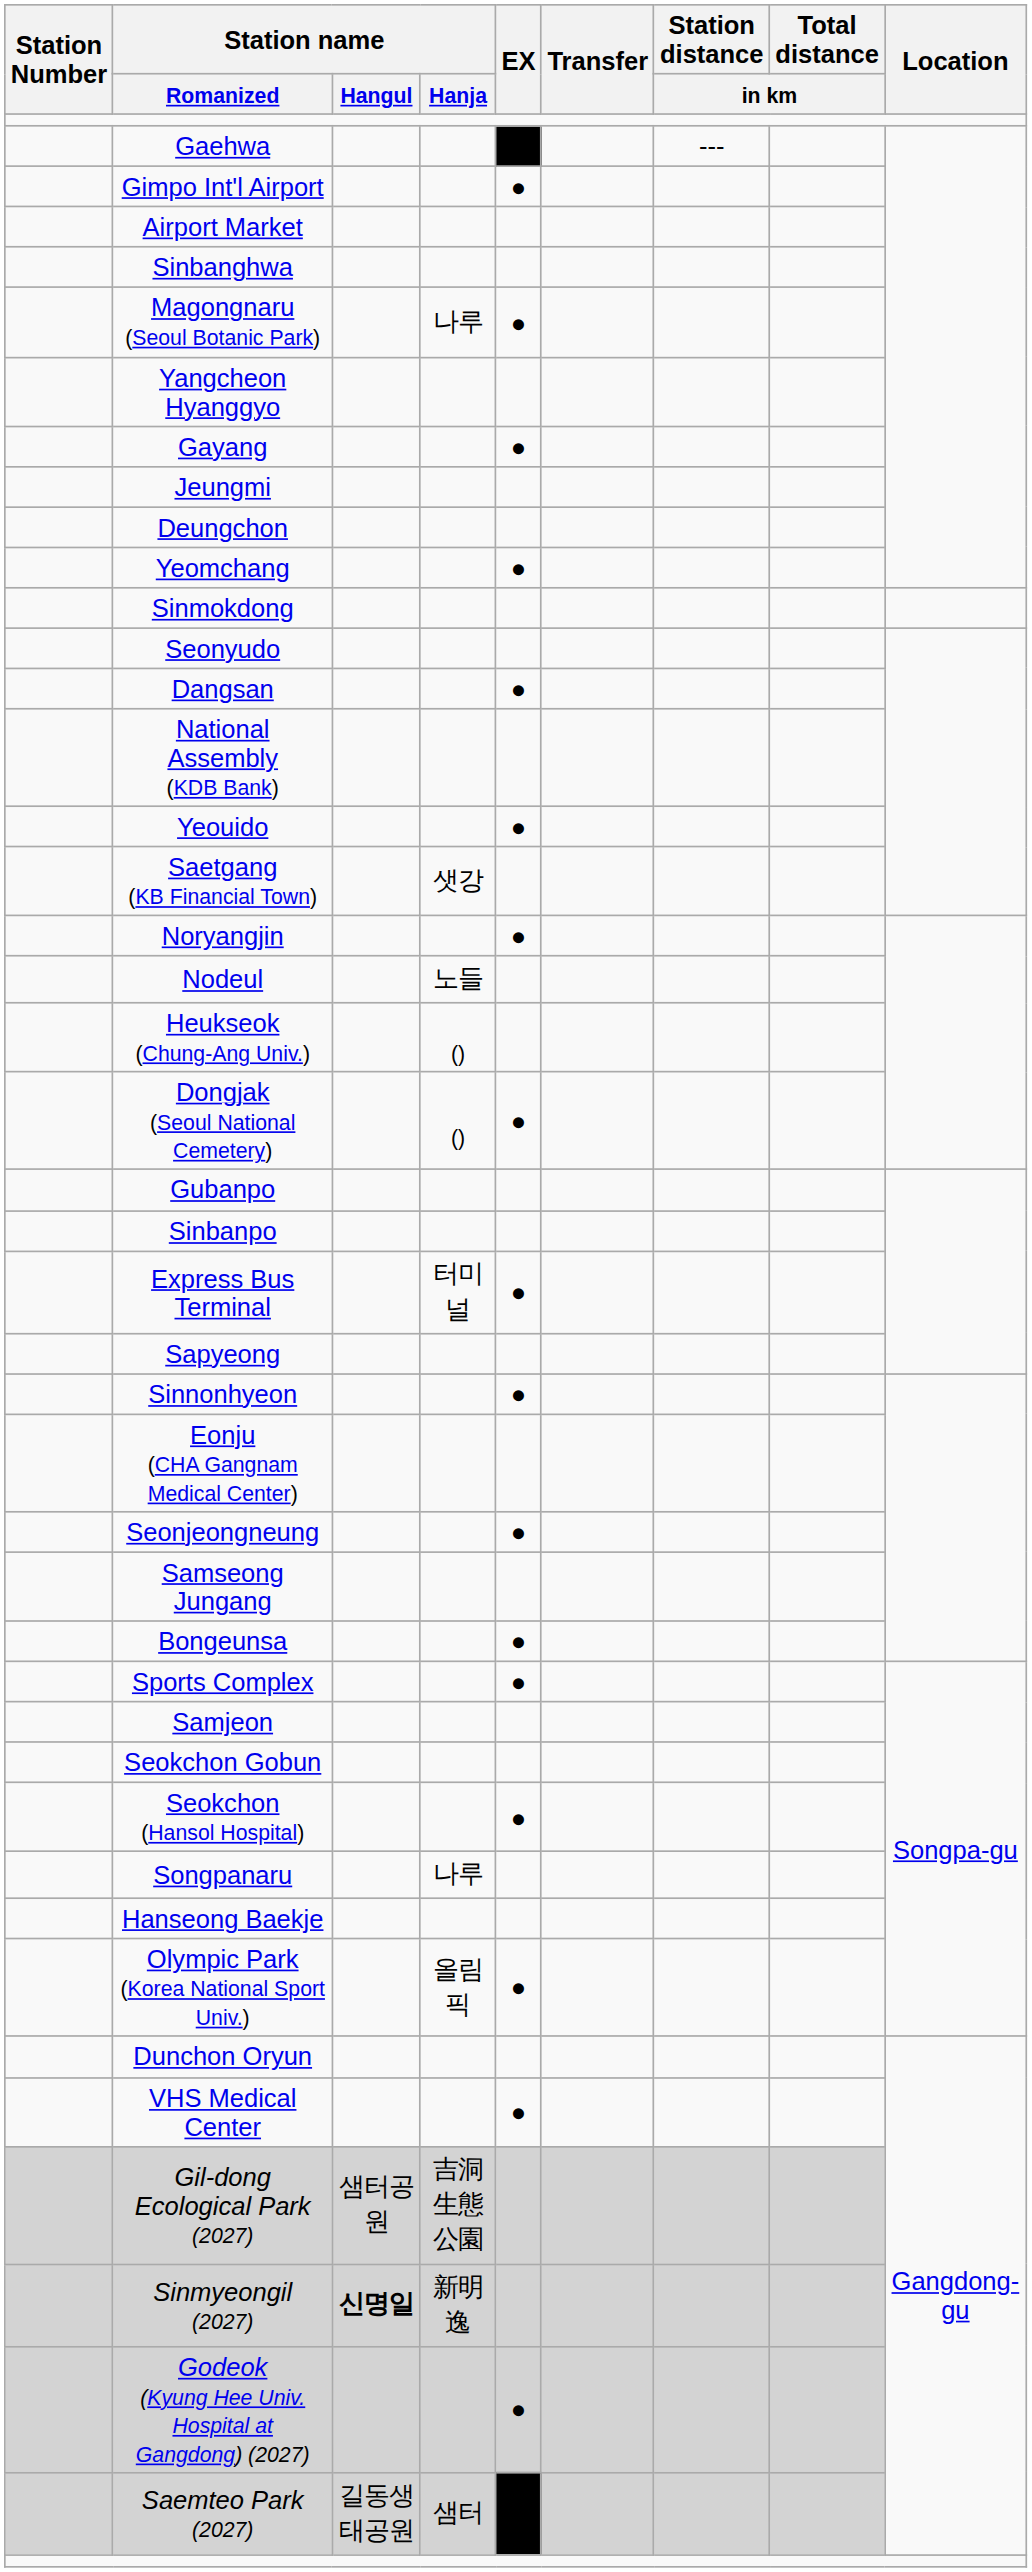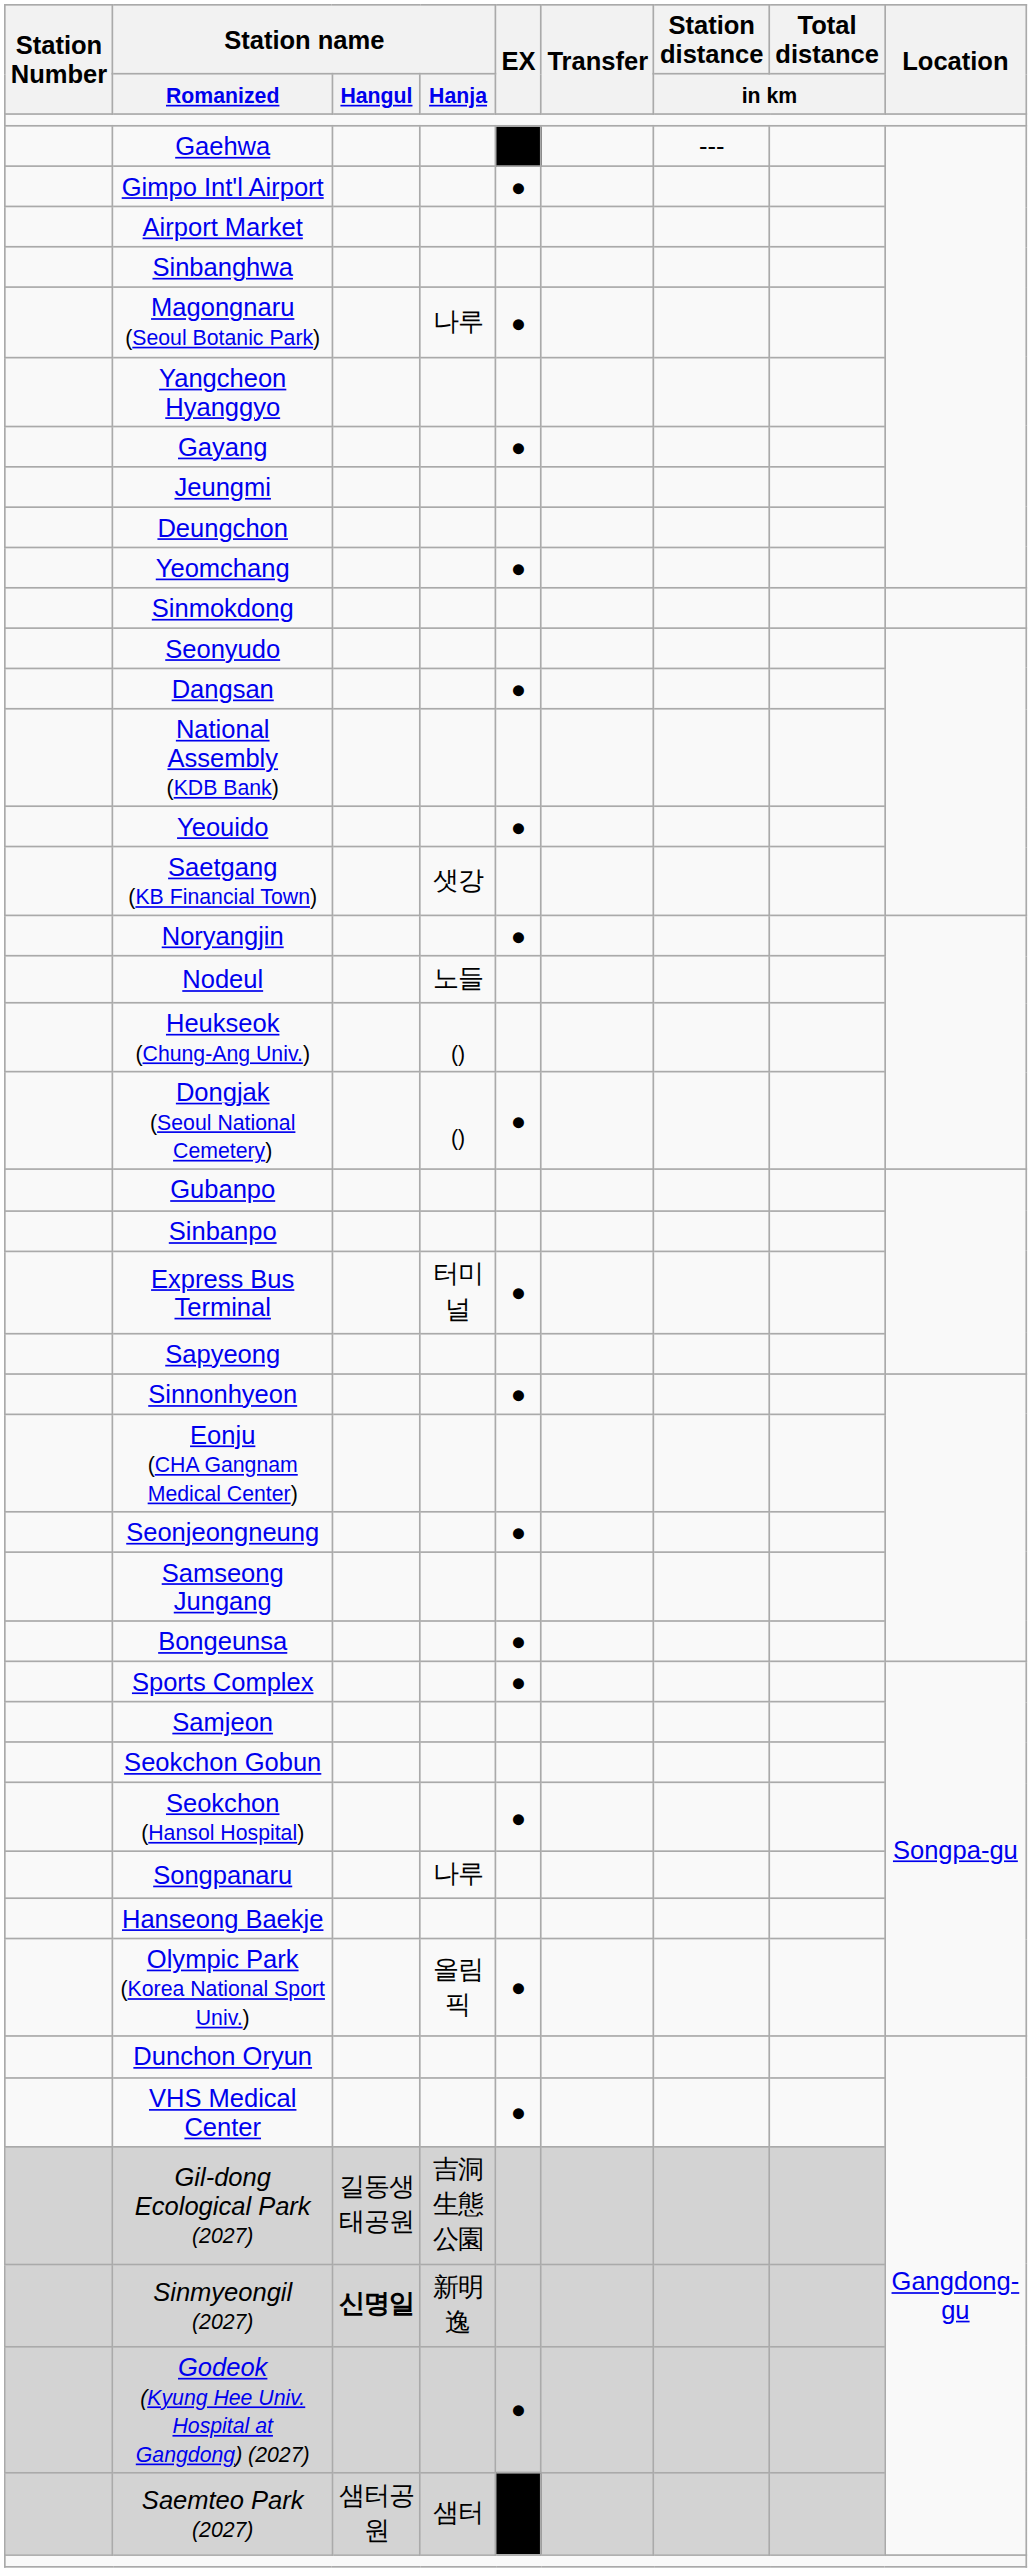(376, 2203) 샘터공원 -> (376, 2203) 길동생태공원
(376, 2512) 길동생태공원 -> (376, 2512) 샘터공원
